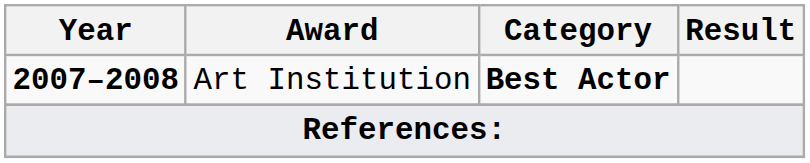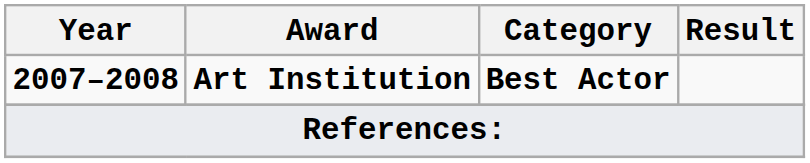(332, 81) normal -> (332, 81) bold
